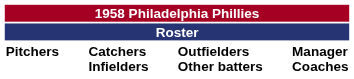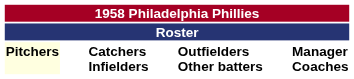(32, 51) no background -> (32, 51) lightyellow background
